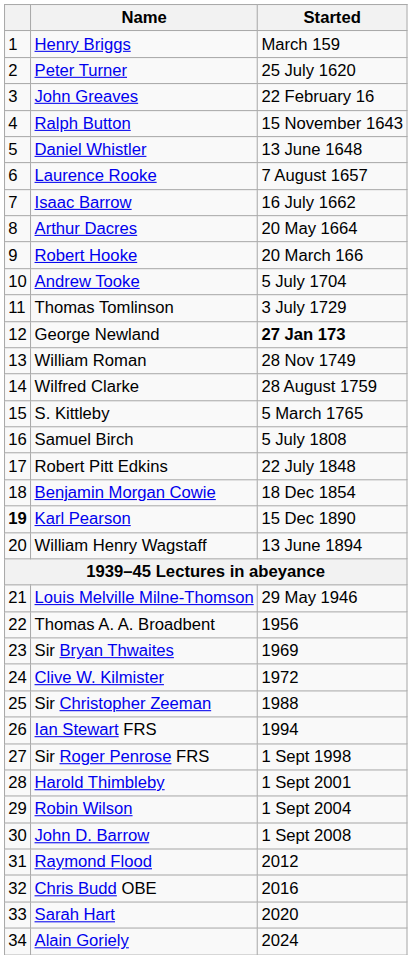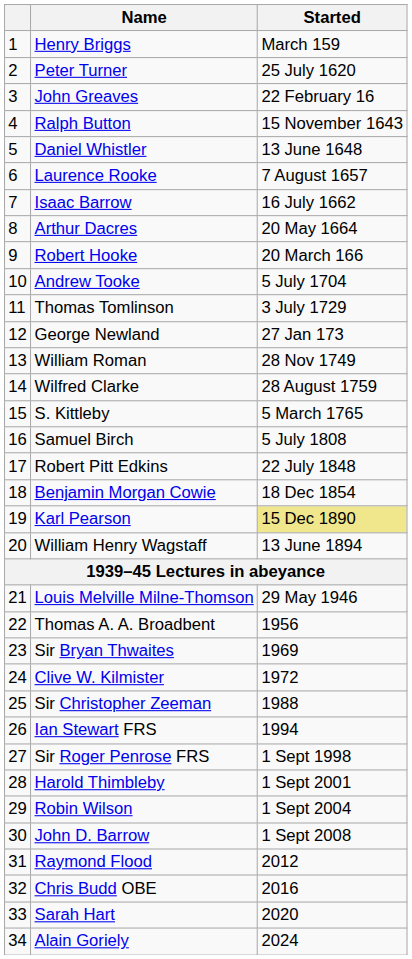(303, 334) bold -> (303, 334) normal
(18, 519) bold -> (18, 519) normal
(309, 519) no background -> (309, 519) khaki background
